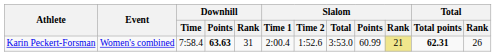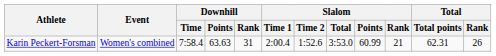(220, 44) bold -> (220, 44) normal
(398, 44) khaki background -> (398, 44) no background
(438, 44) bold -> (438, 44) normal
